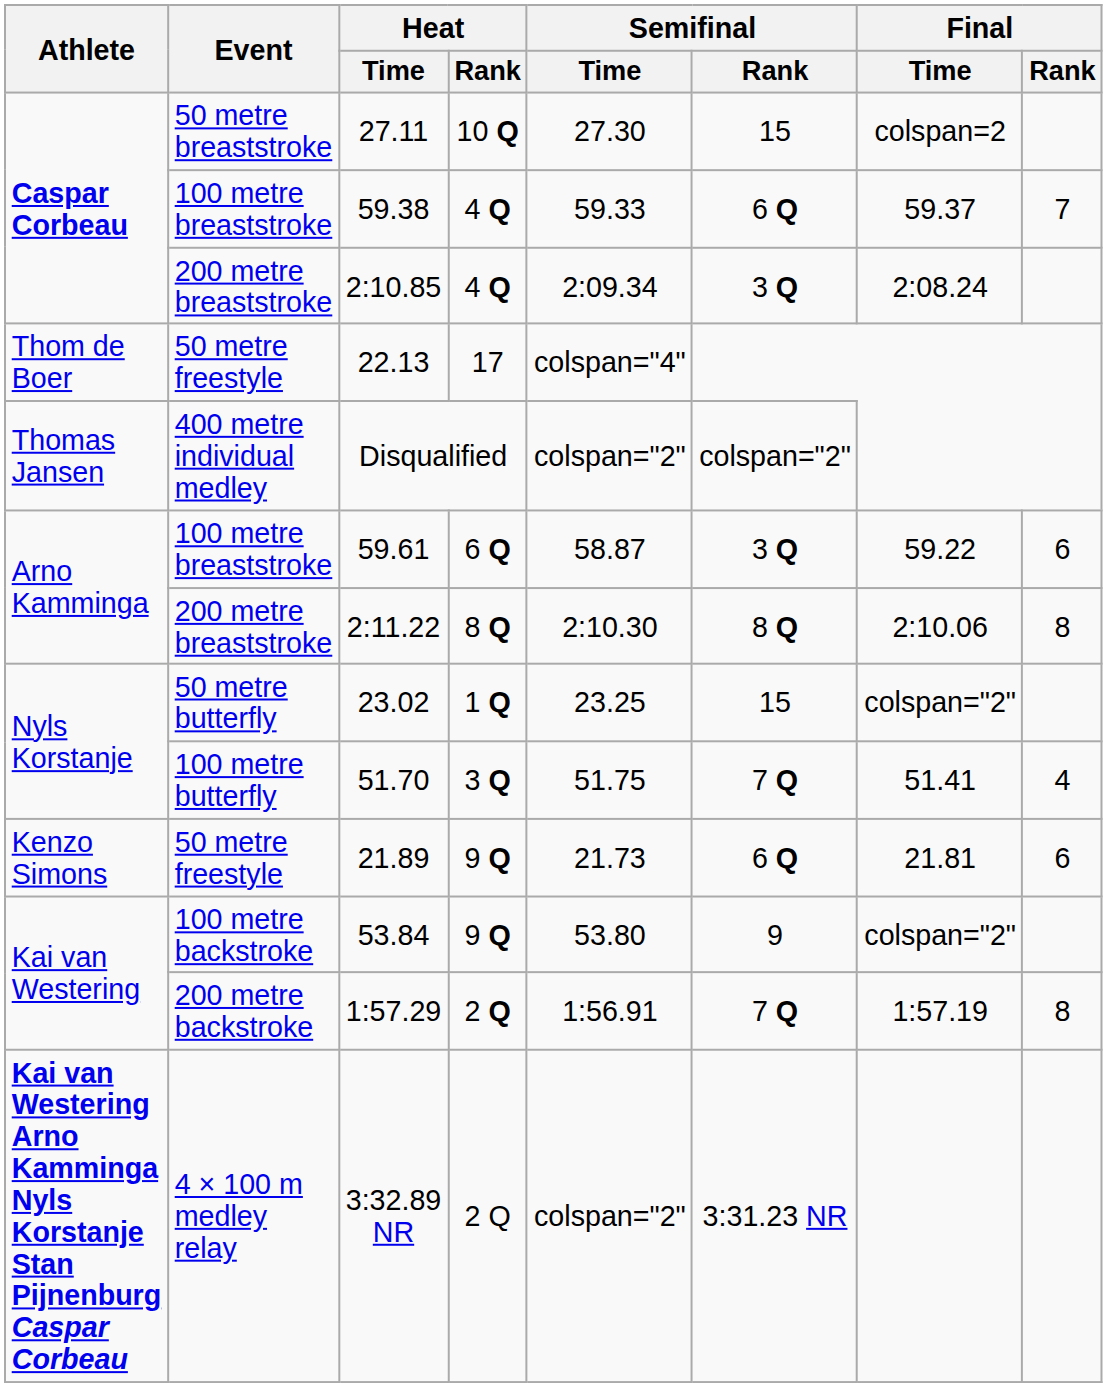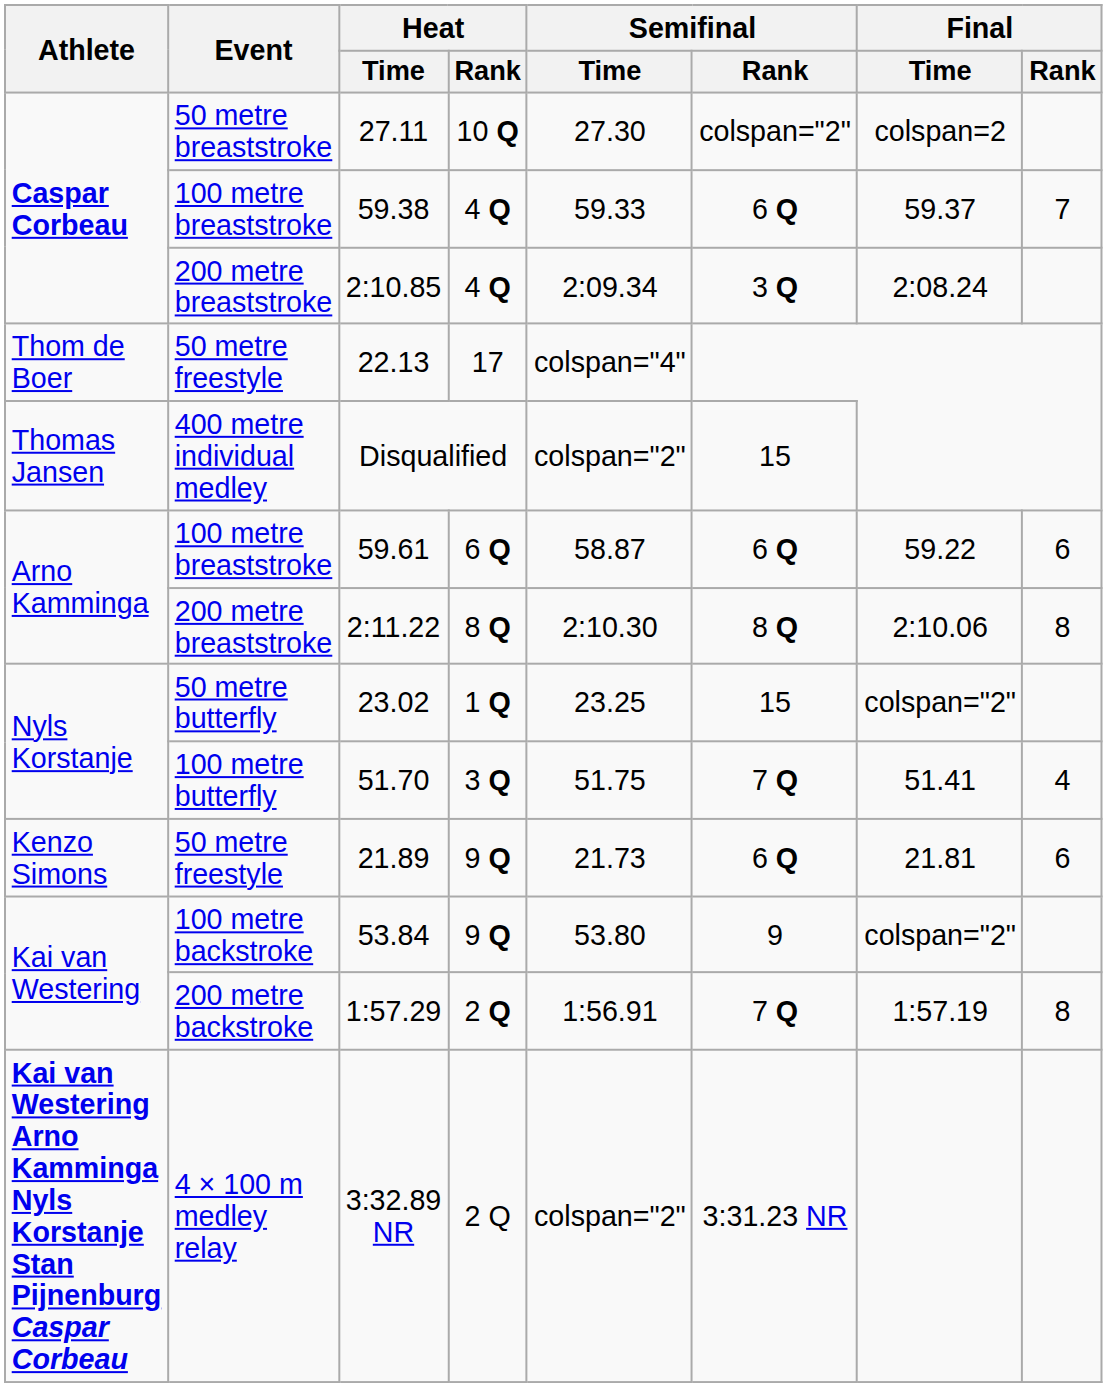(775, 132) 15 -> (775, 132) colspan="2"
(775, 456) colspan="2" -> (775, 456) 15
(775, 549) 3 Q -> (775, 549) 6 Q
